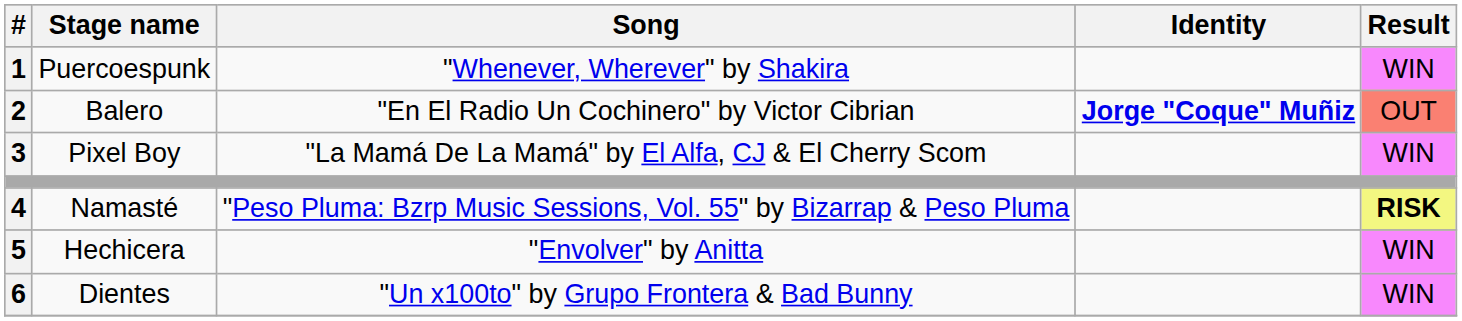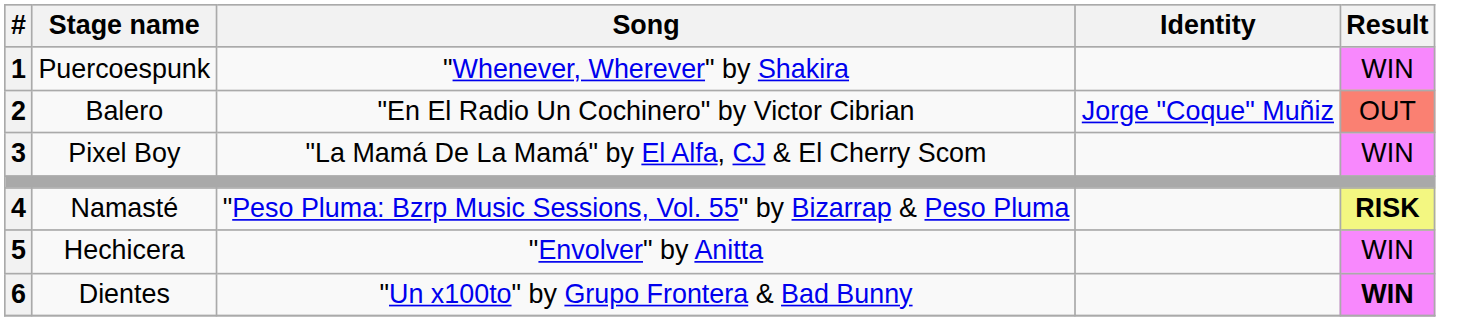(1218, 111) bold -> (1208, 111) normal
(1409, 293) normal -> (1387, 293) bold
